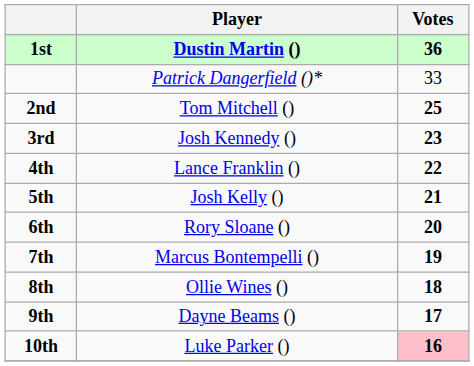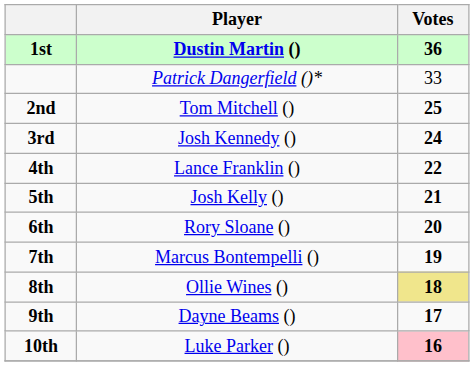(433, 138) 23 -> (433, 138) 24
(433, 286) no background -> (433, 286) khaki background
